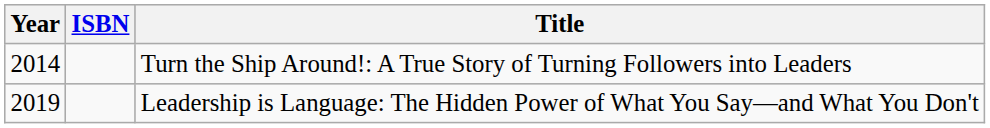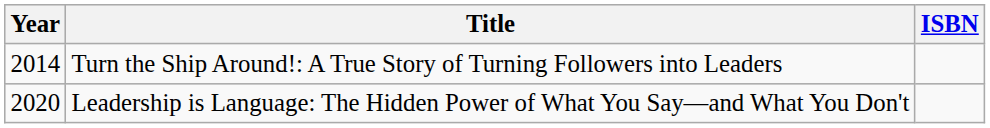columns swapped: (560, 24) <-> (100, 24)
(35, 102) 2019 -> (35, 102) 2020
